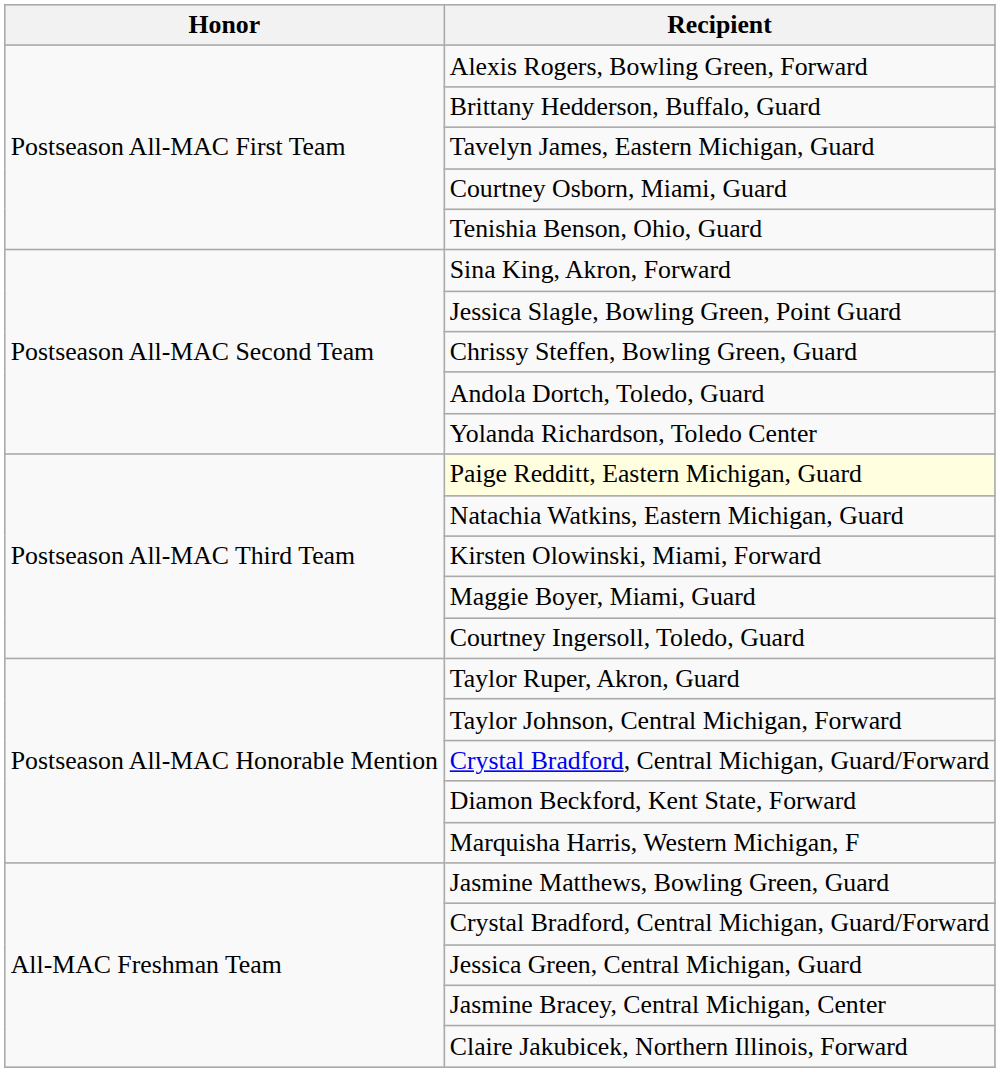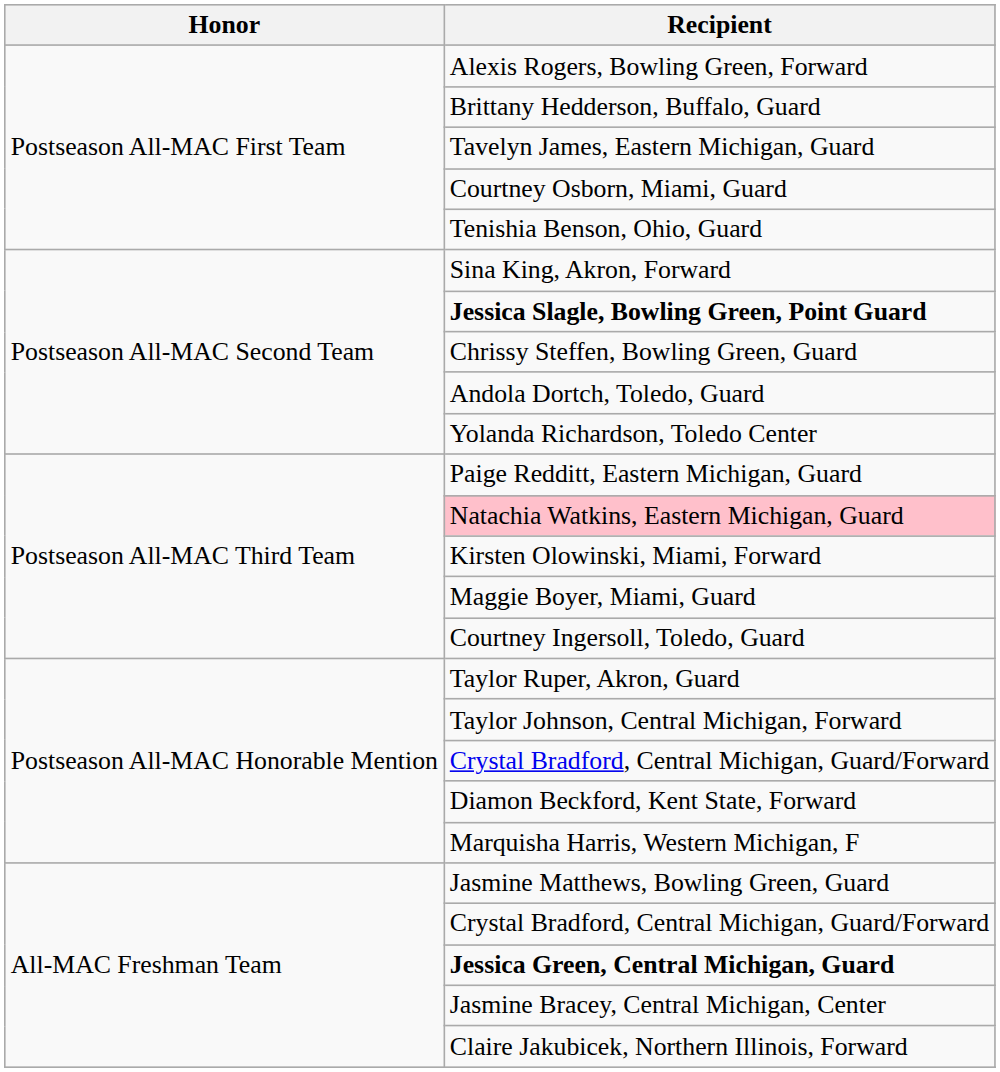(676, 310) normal -> (688, 310) bold
(656, 474) lightyellow background -> (656, 474) no background
(677, 515) no background -> (677, 515) pink background
(656, 964) normal -> (672, 964) bold
